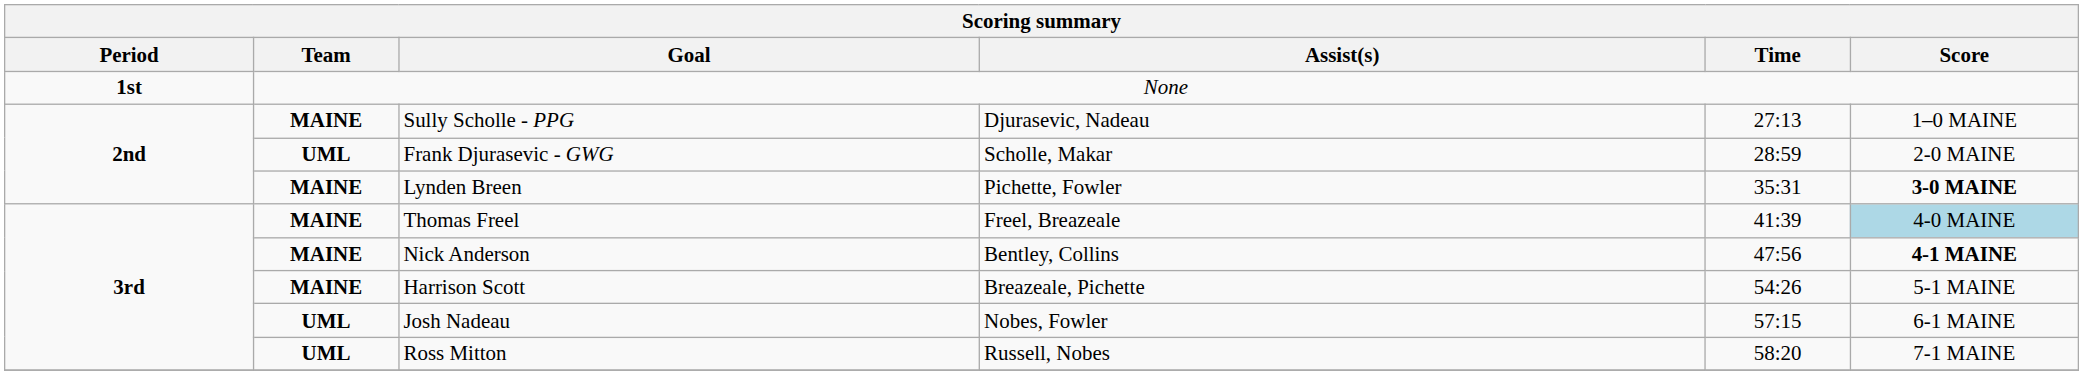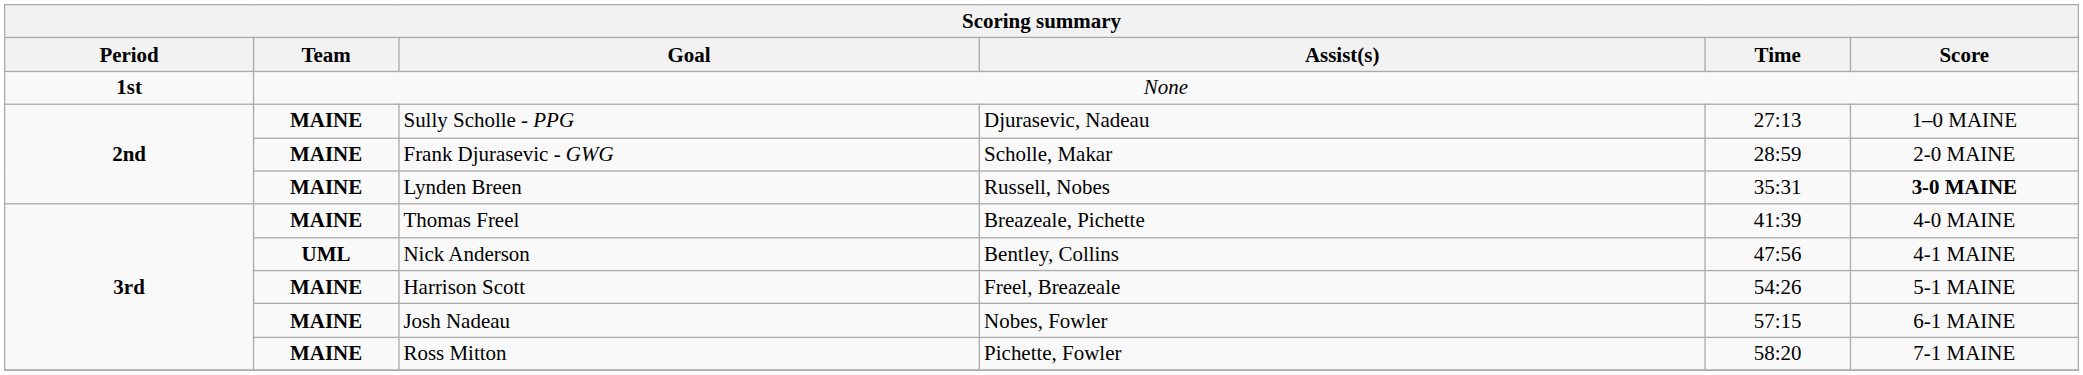(326, 154) UML -> (326, 154) MAINE
(1053, 187) Pichette, Fowler -> (1047, 187) Russell, Nobes
(1052, 220) Freel, Breazeale -> (1064, 220) Breazeale, Pichette
(1964, 220) lightblue background -> (1964, 220) no background
(326, 253) MAINE -> (326, 253) UML
(1964, 253) bold -> (1964, 253) normal
(1064, 287) Breazeale, Pichette -> (1052, 287) Freel, Breazeale
(326, 320) UML -> (326, 320) MAINE
(326, 353) UML -> (326, 353) MAINE
(1047, 353) Russell, Nobes -> (1053, 353) Pichette, Fowler
